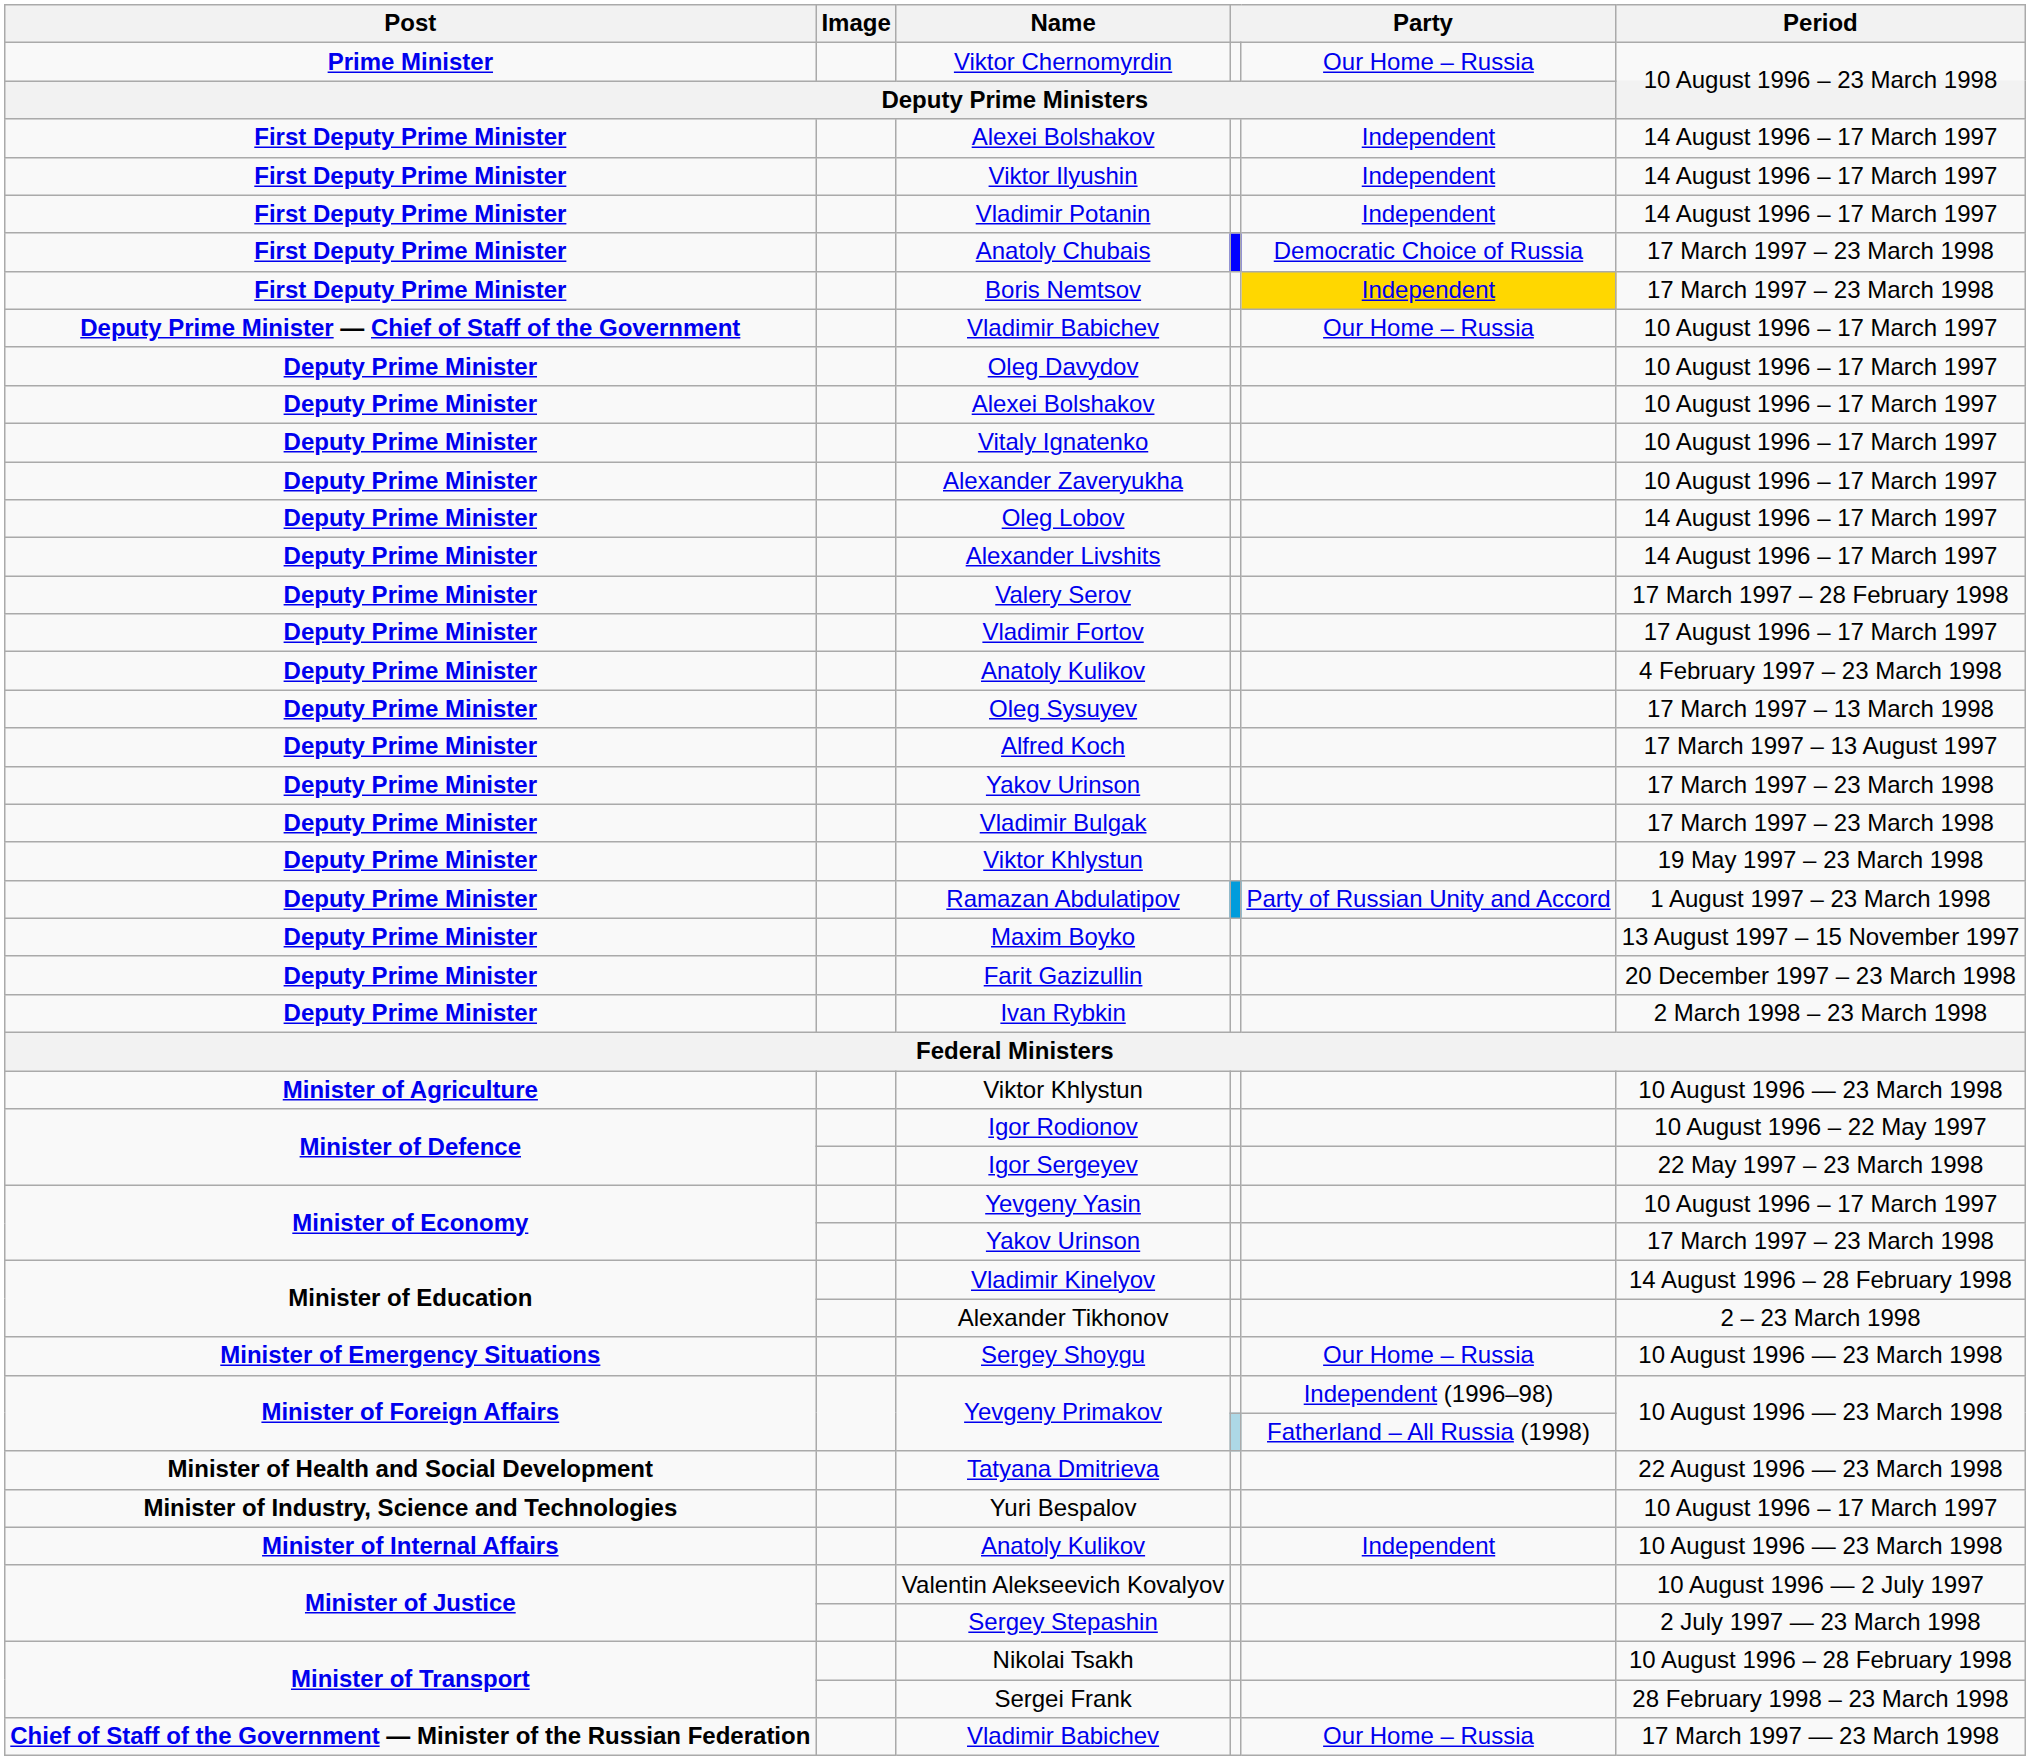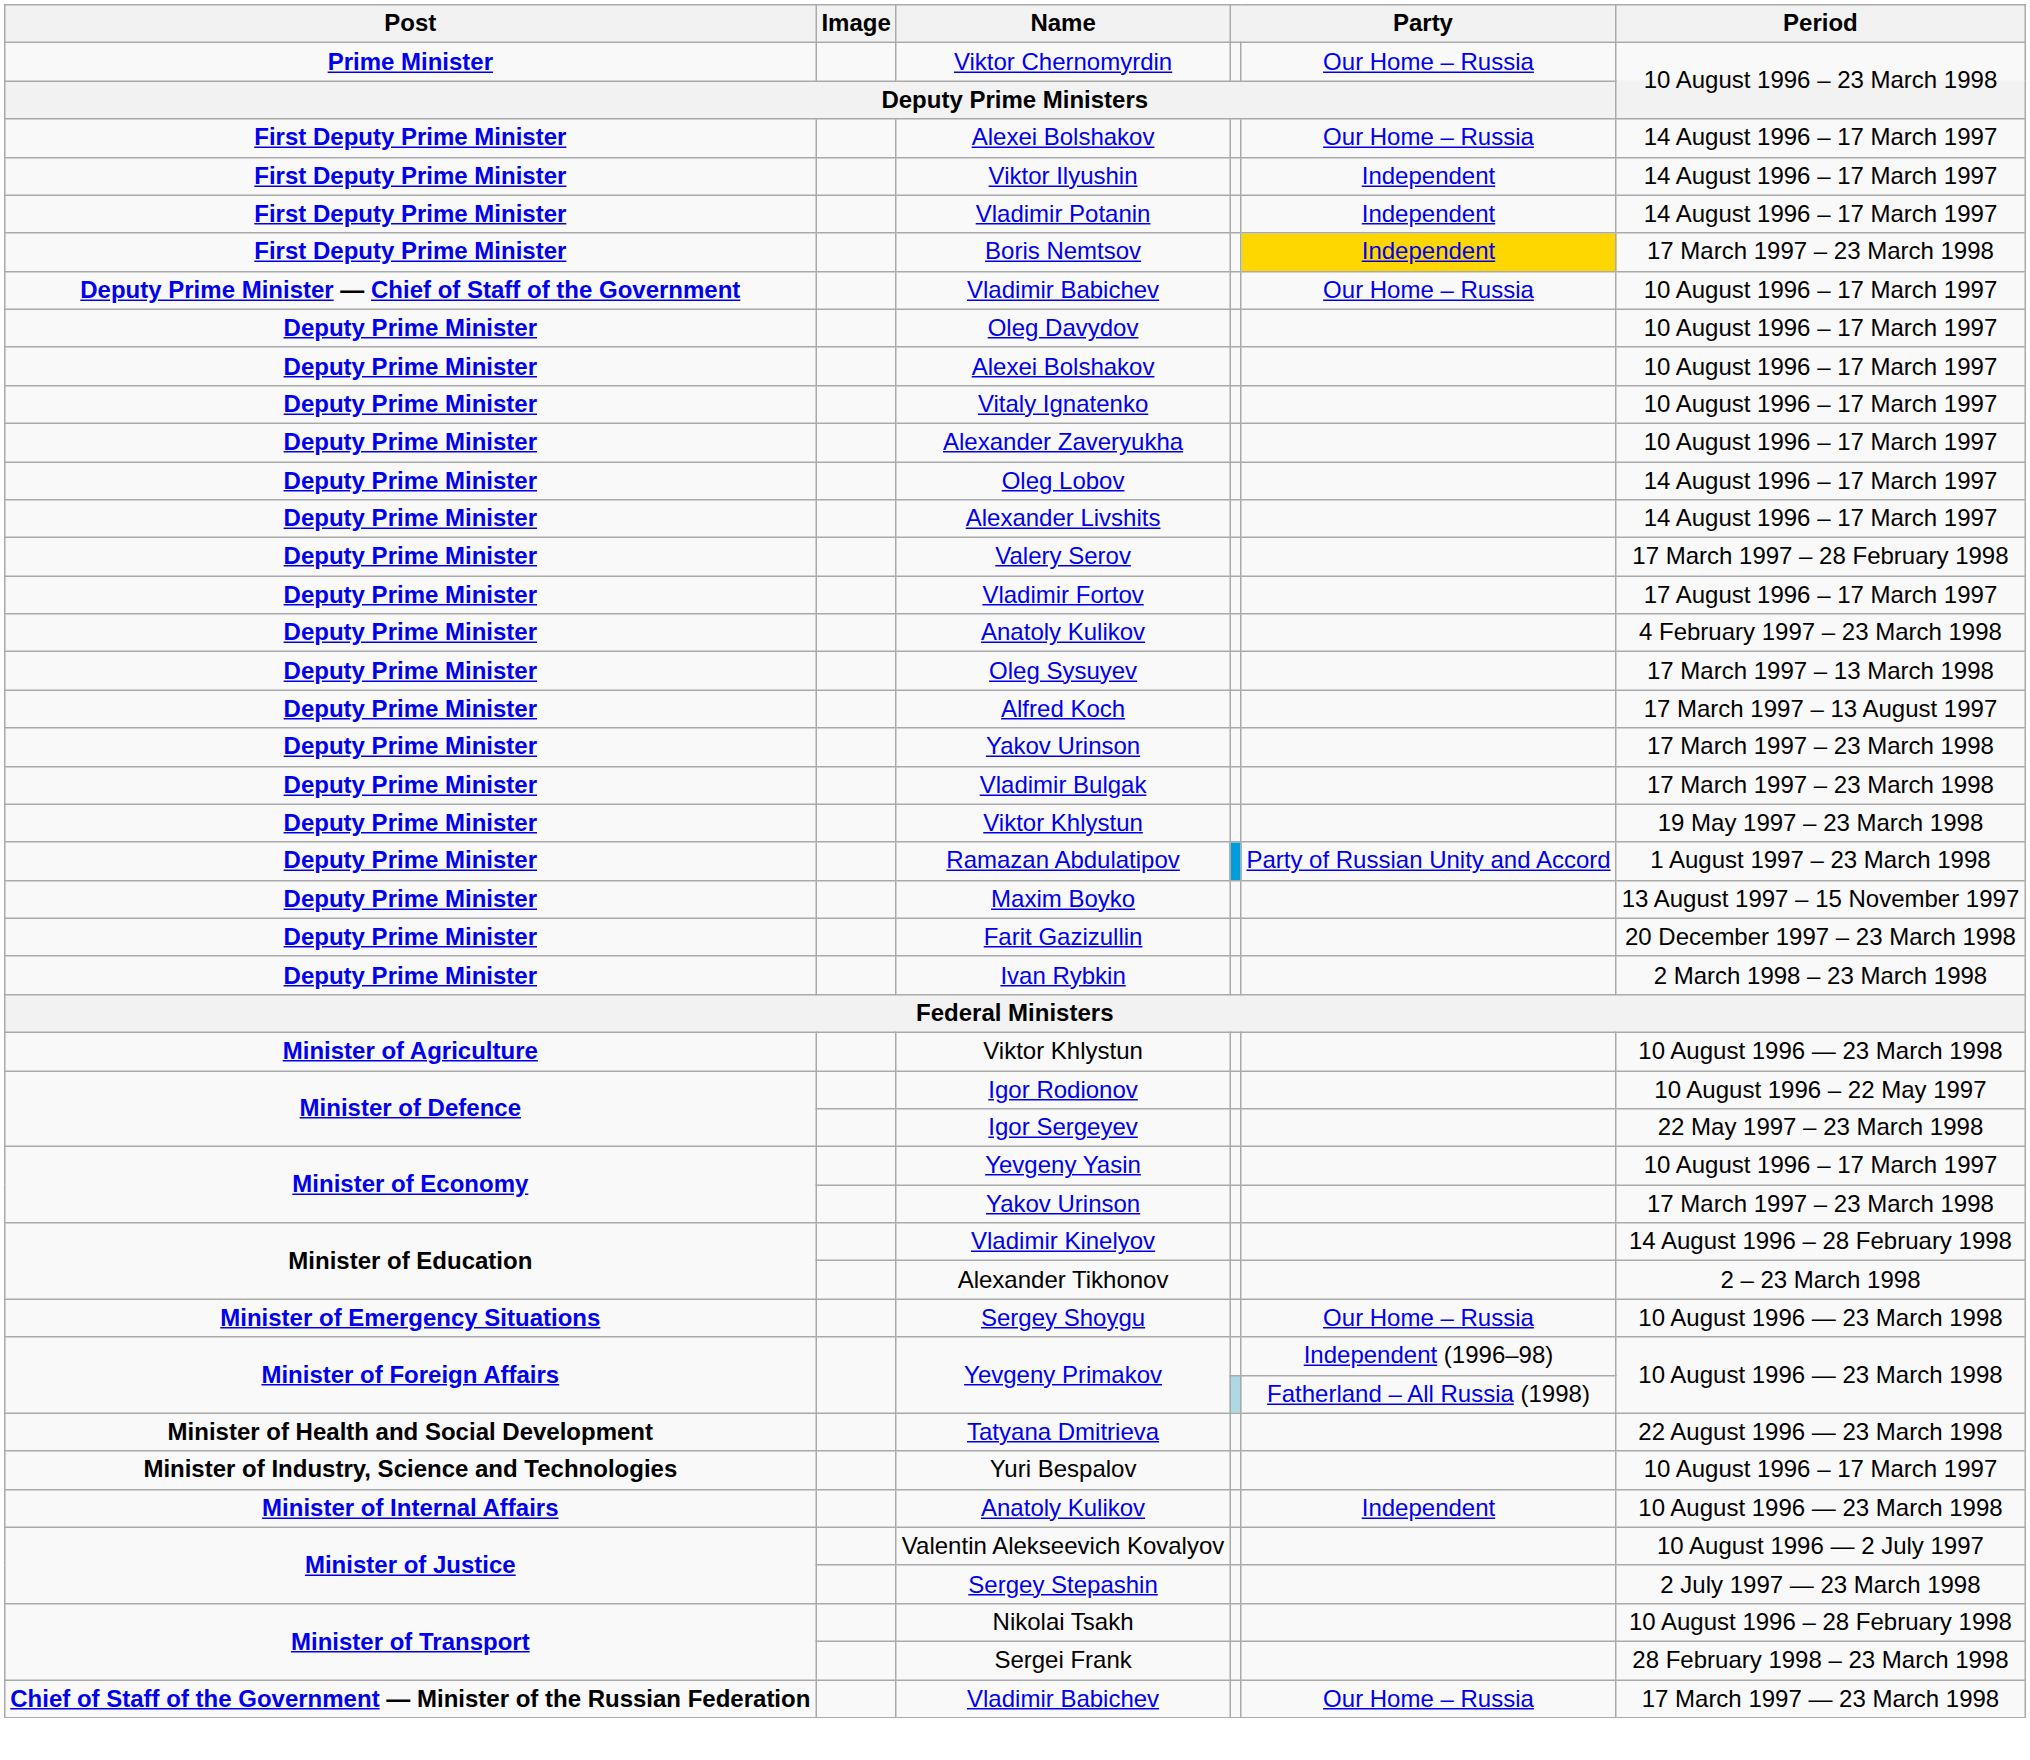(1428, 137) Independent -> (1428, 137) Our Home – Russia
- row: (410, 251)
